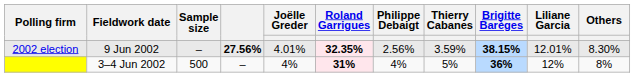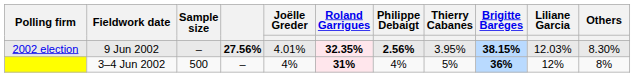(399, 49) normal -> (399, 49) bold
(450, 49) 3.59% -> (450, 49) 3.95%
(553, 49) 12.01% -> (553, 49) 12.03%
